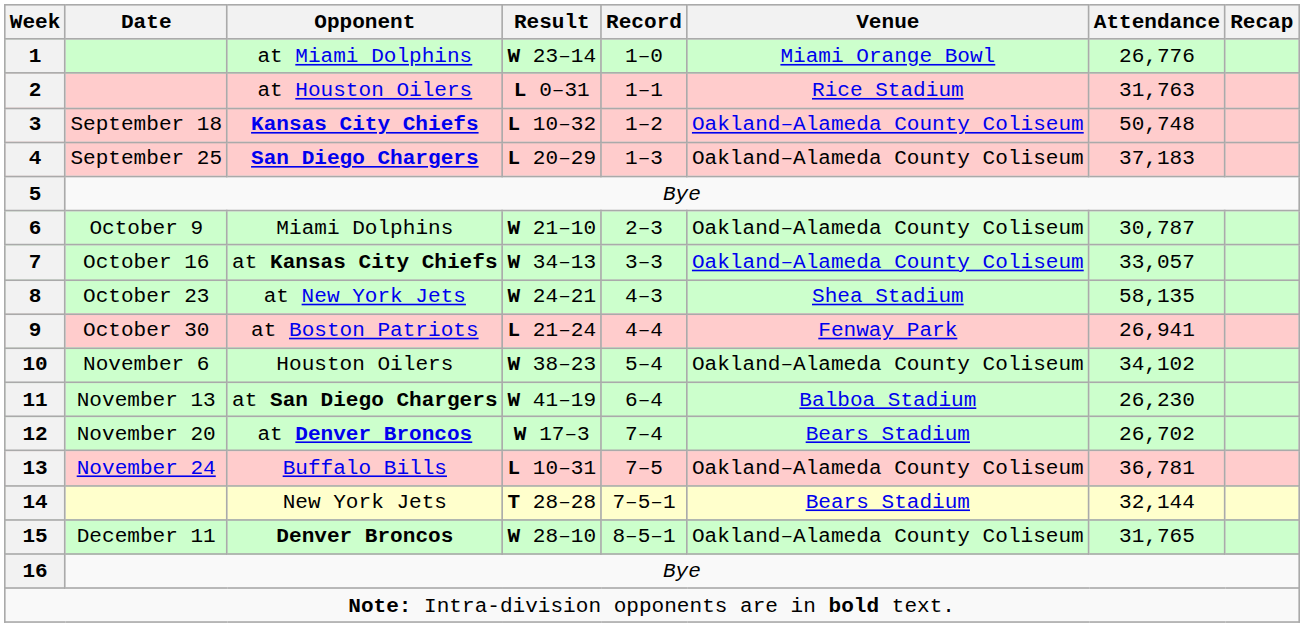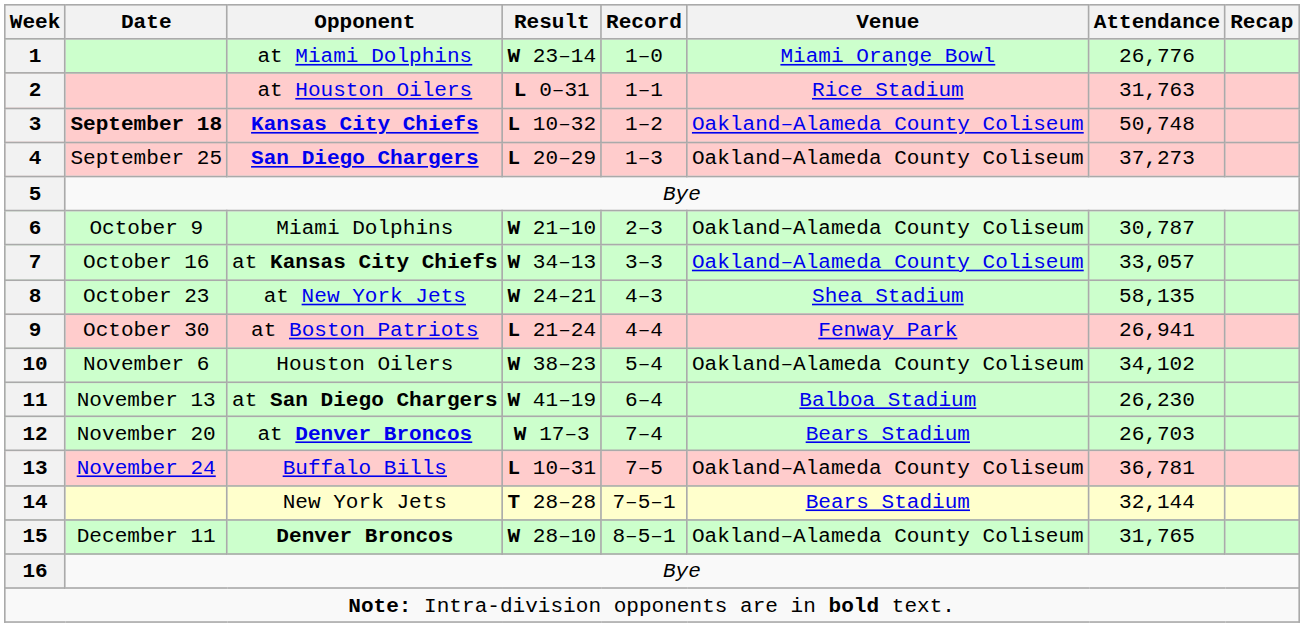(146, 125) normal -> (146, 125) bold
(1157, 159) 37,183 -> (1157, 159) 37,273
(1157, 434) 26,702 -> (1157, 434) 26,703
